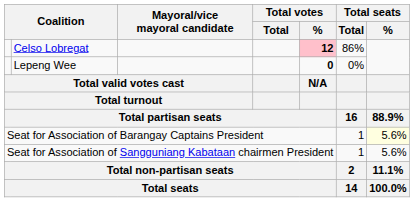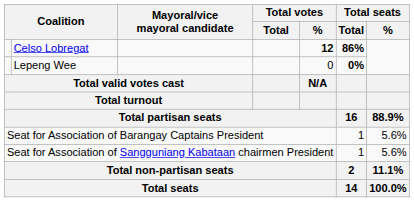(327, 48) pink background -> (327, 48) no background
(353, 48) normal -> (353, 48) bold
(330, 65) bold -> (330, 65) normal
(356, 65) normal -> (356, 65) bold
(394, 135) lightyellow background -> (394, 135) no background
